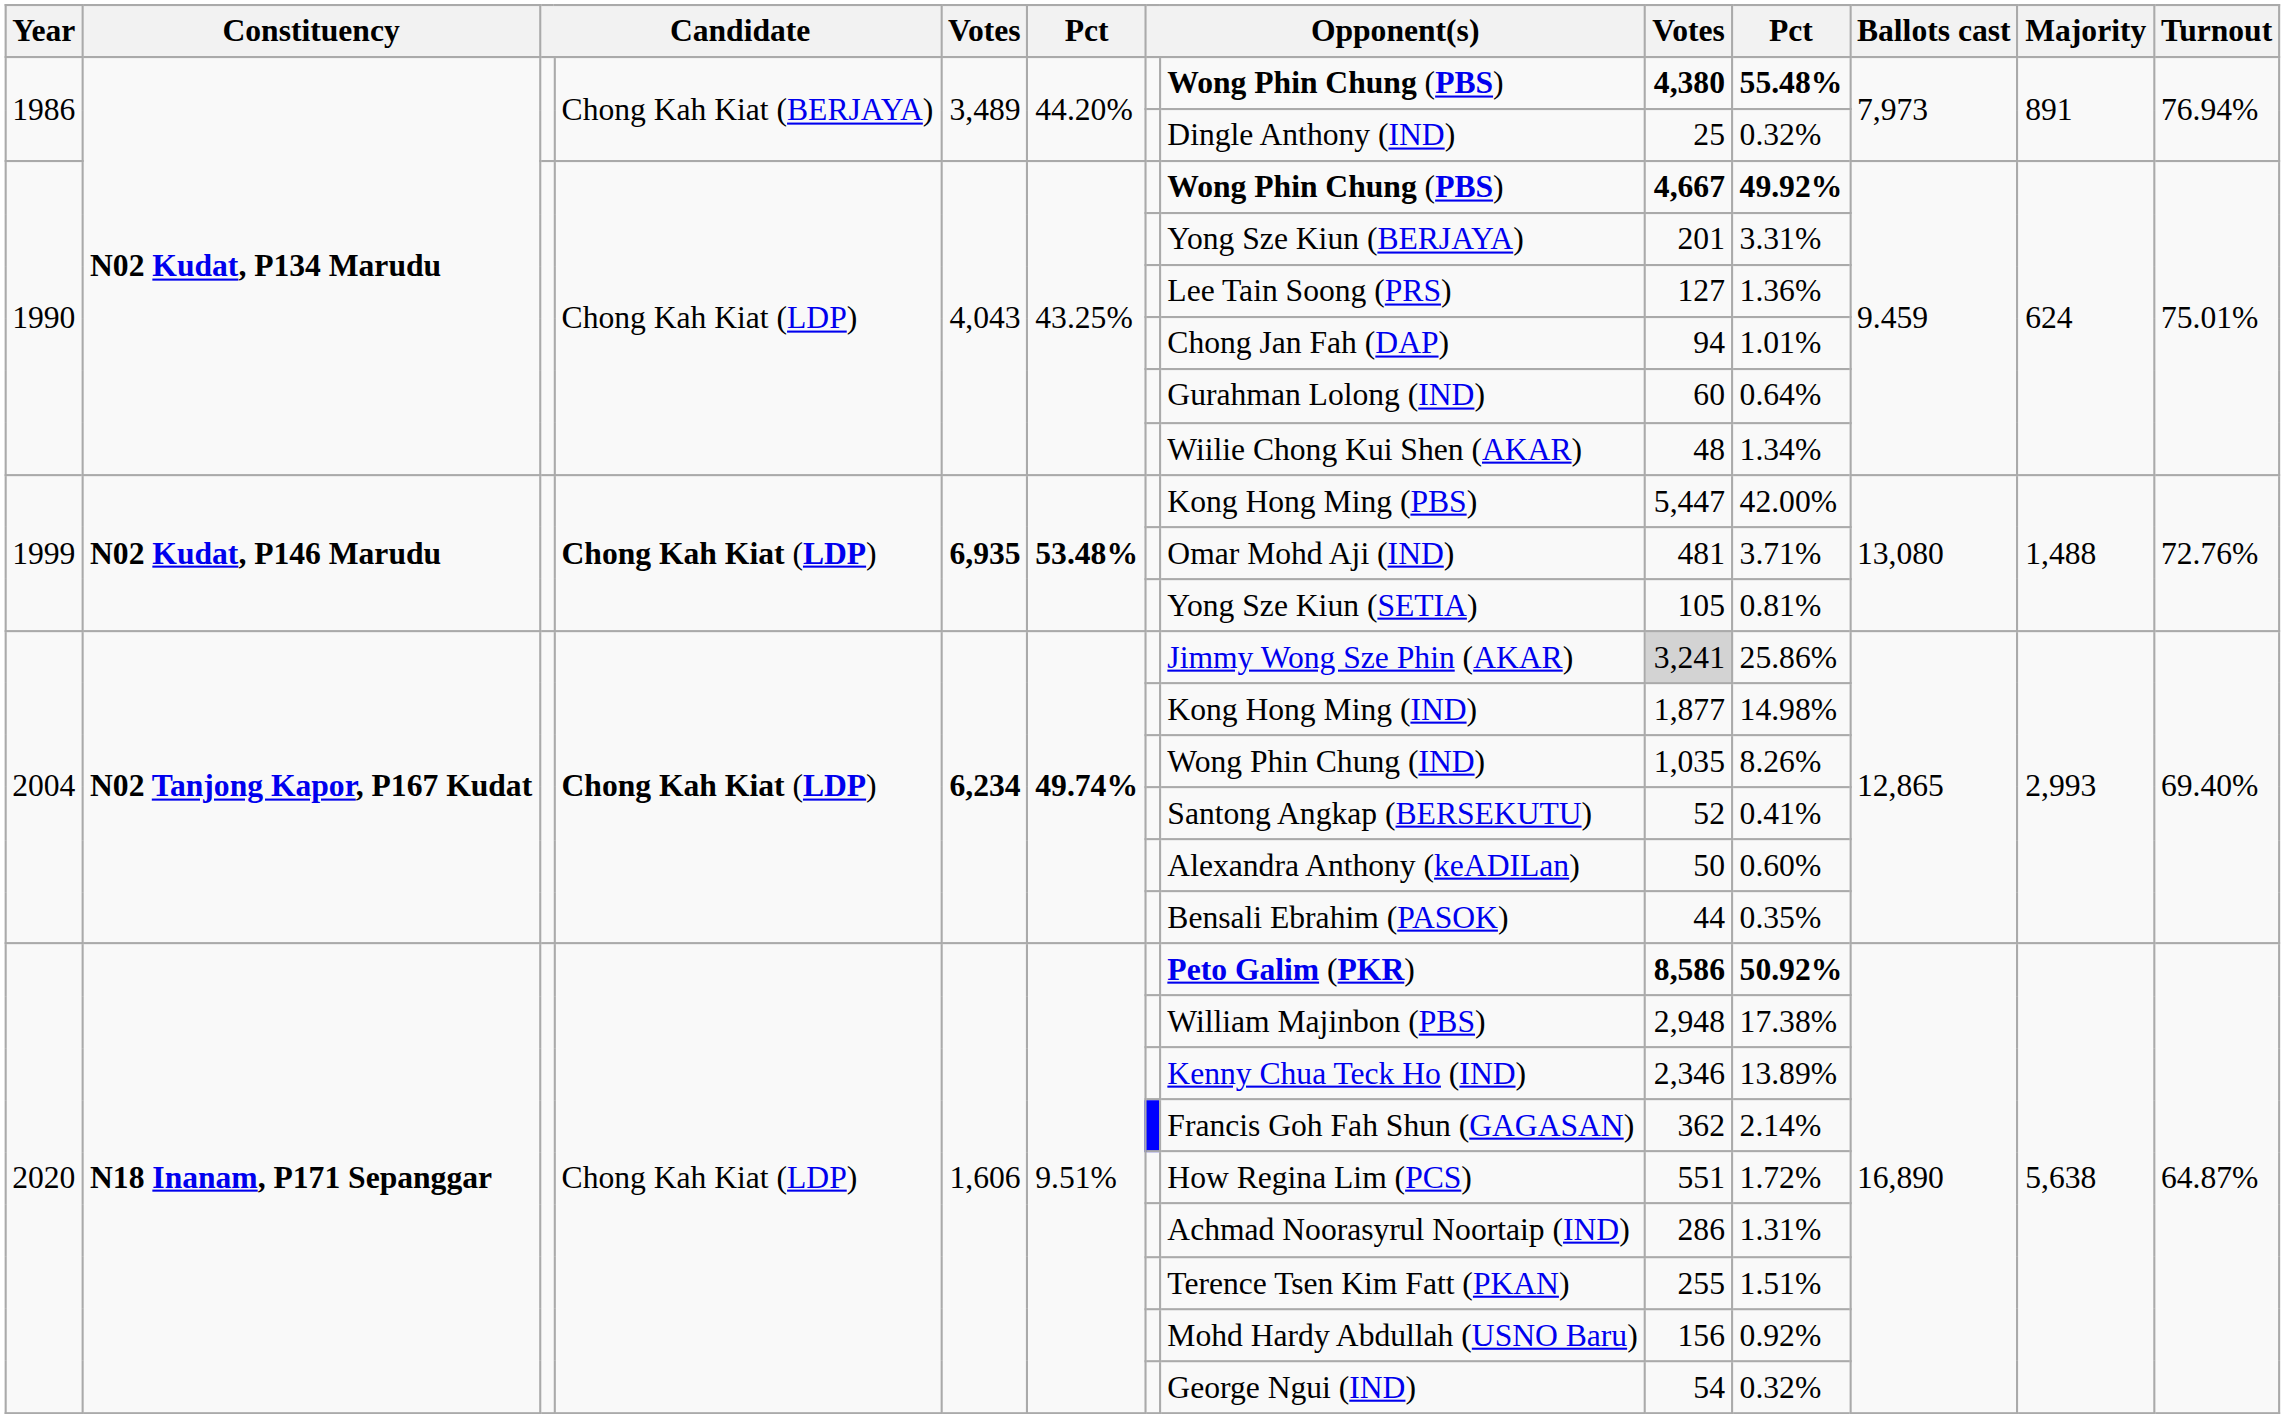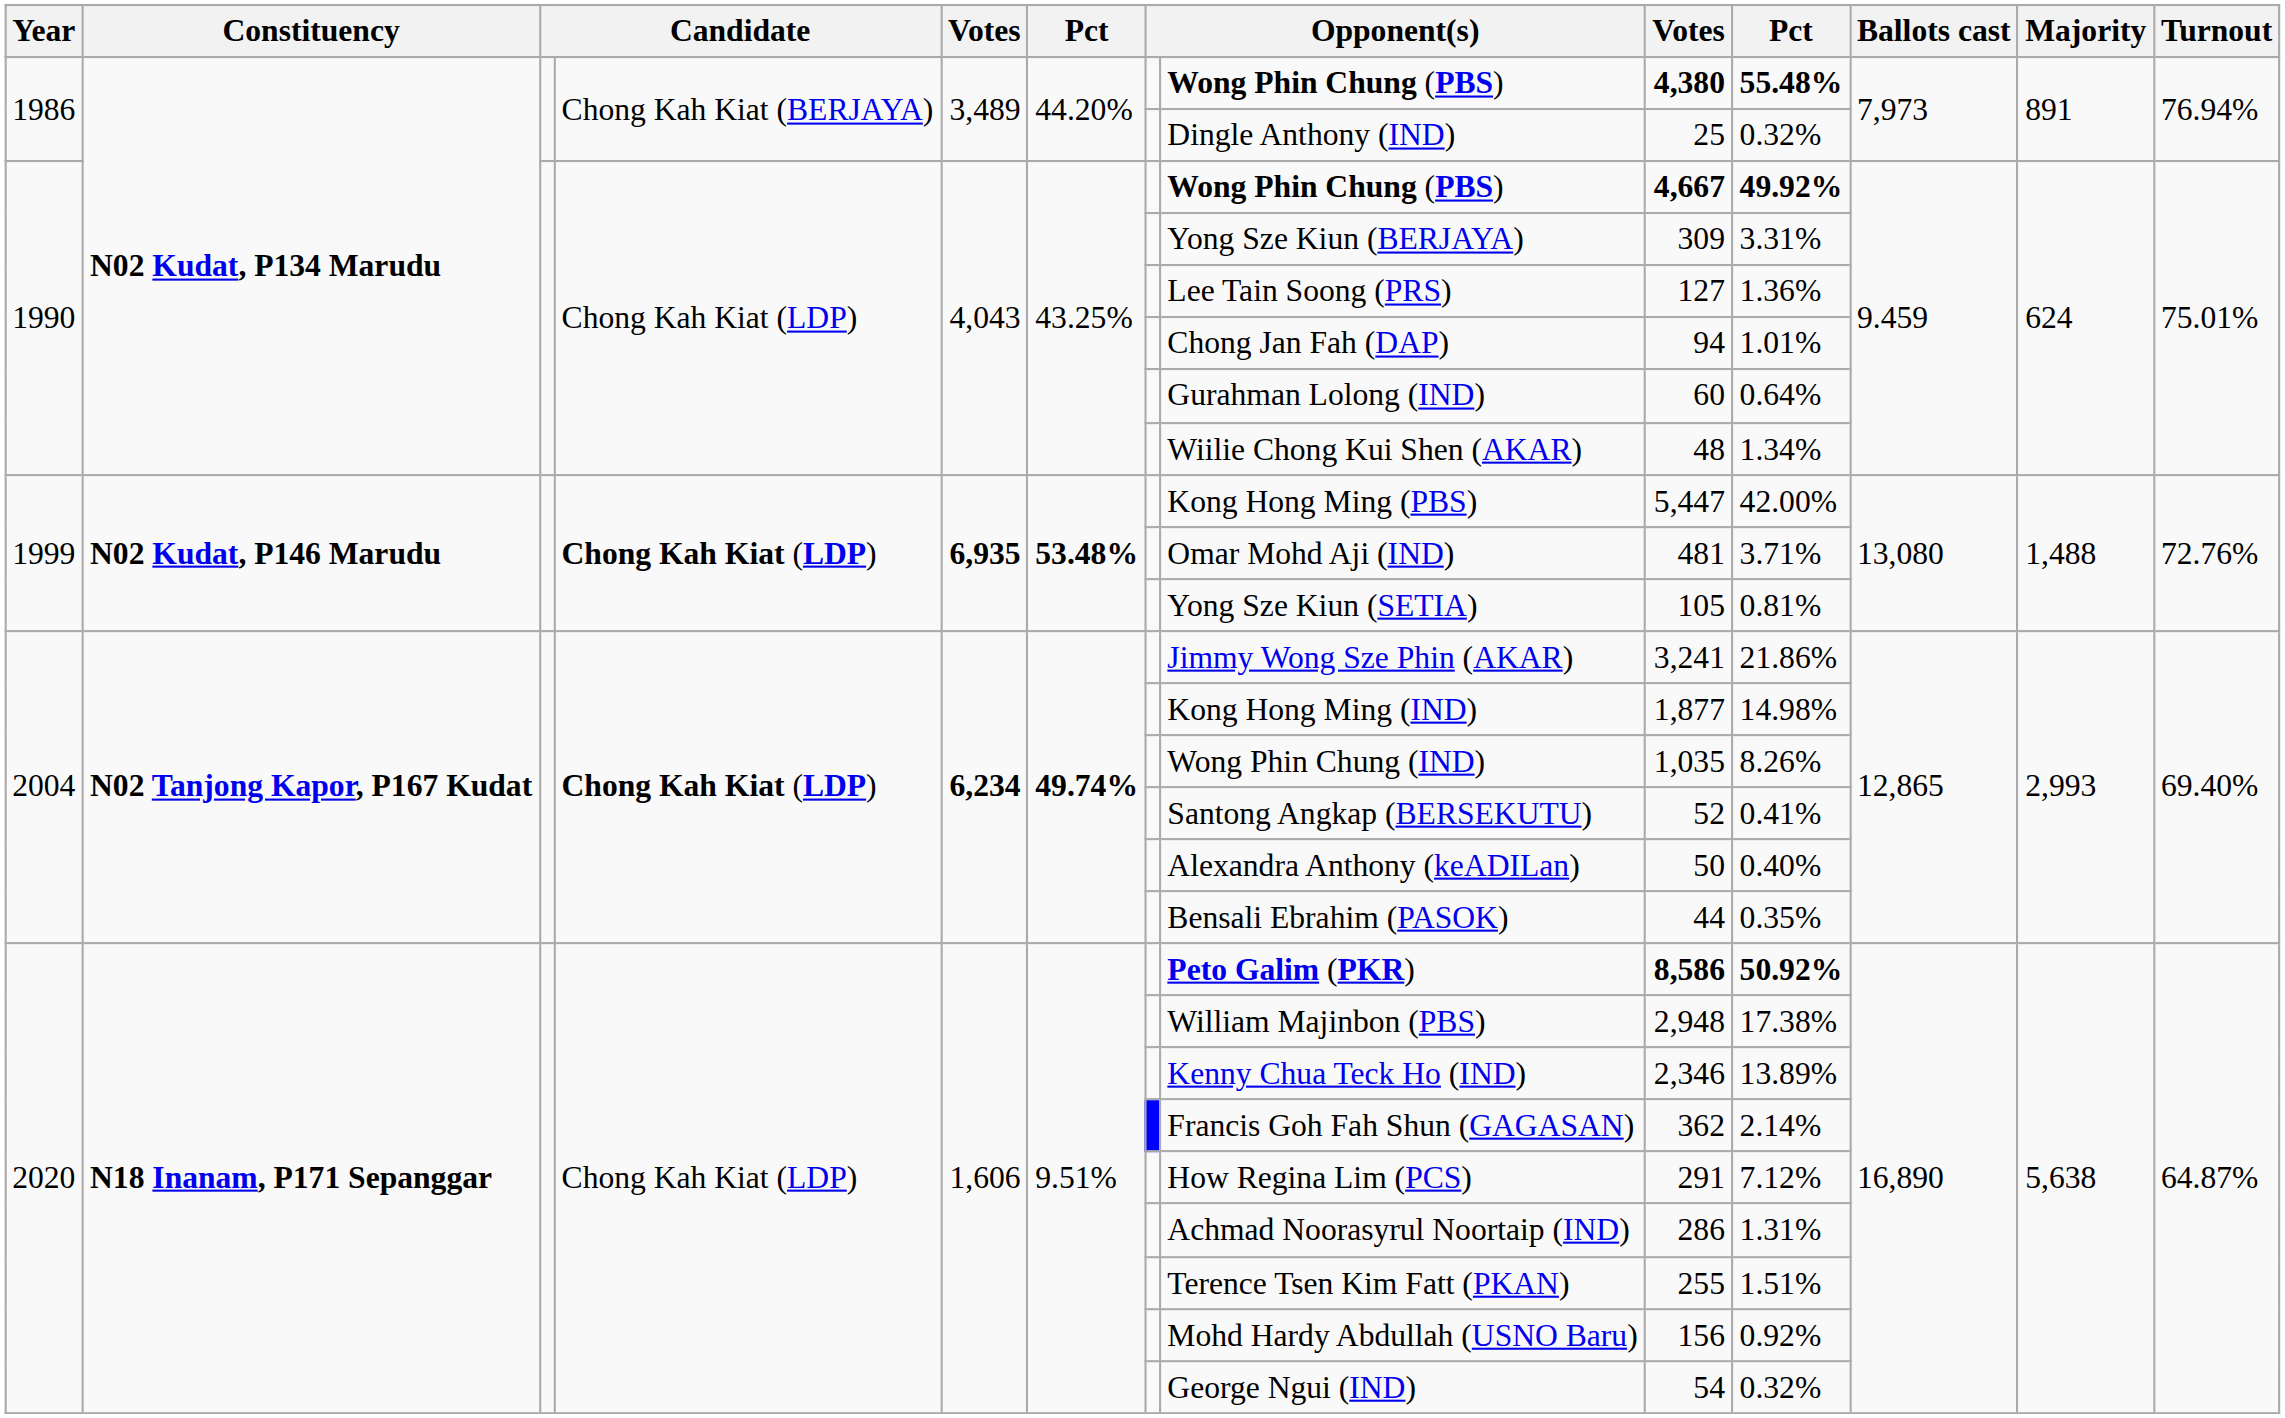(1701, 239) 201 -> (1701, 239) 309
(1689, 656) lightgrey background -> (1689, 656) no background
(1788, 656) 25.86% -> (1788, 656) 21.86%
(1780, 864) 0.60% -> (1780, 864) 0.40%
(1701, 1177) 551 -> (1701, 1177) 291
(1780, 1177) 1.72% -> (1780, 1177) 7.12%
